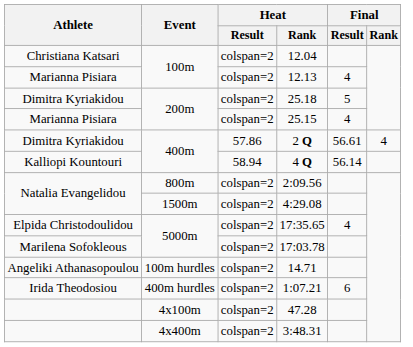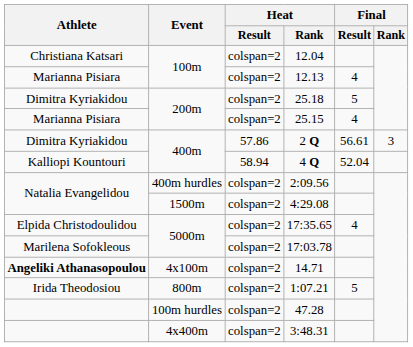(384, 141) 4 -> (391, 141) 3
(347, 162) 56.14 -> (354, 162) 52.04
(180, 183) 800m -> (187, 183) 400m hurdles
(73, 267) normal -> (77, 267) bold
(180, 267) 100m hurdles -> (187, 267) 4x100m
(180, 289) 400m hurdles -> (187, 289) 800m
(347, 289) 6 -> (354, 289) 5
(180, 310) 4x100m -> (187, 310) 100m hurdles
